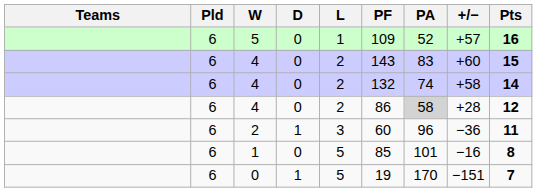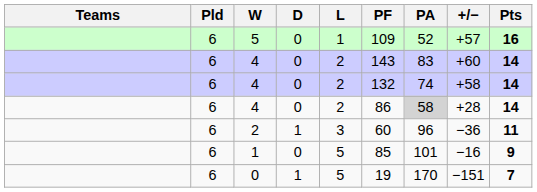(511, 61) 15 -> (511, 61) 14
(511, 107) 12 -> (511, 107) 14
(511, 152) 8 -> (511, 152) 9
